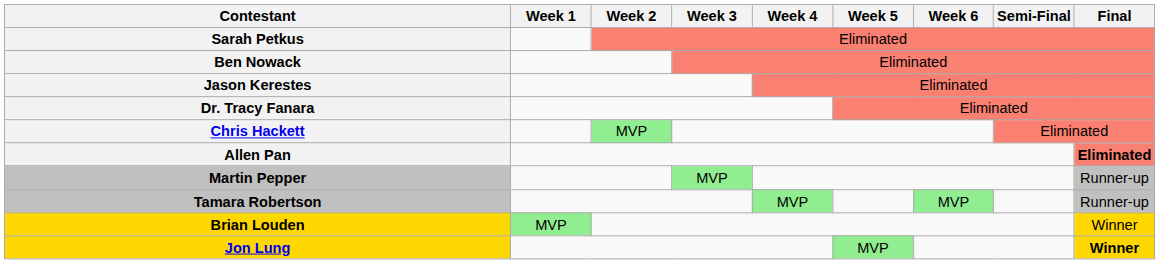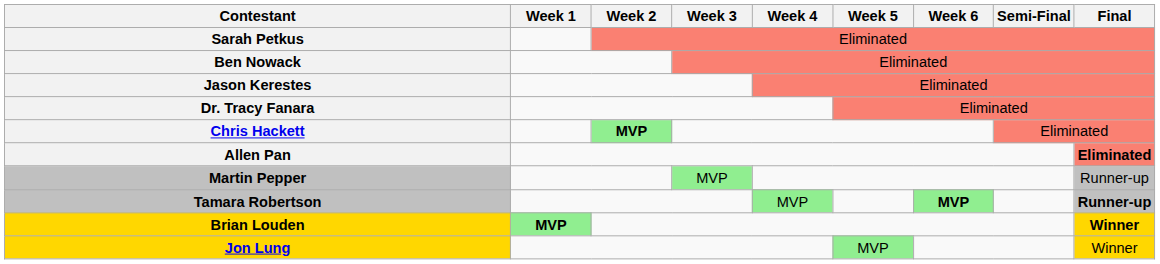(631, 132) normal -> (631, 132) bold
(953, 201) normal -> (953, 201) bold
(1114, 201) normal -> (1114, 201) bold
(551, 224) normal -> (551, 224) bold
(1114, 224) normal -> (1114, 224) bold
(1114, 247) bold -> (1114, 247) normal
